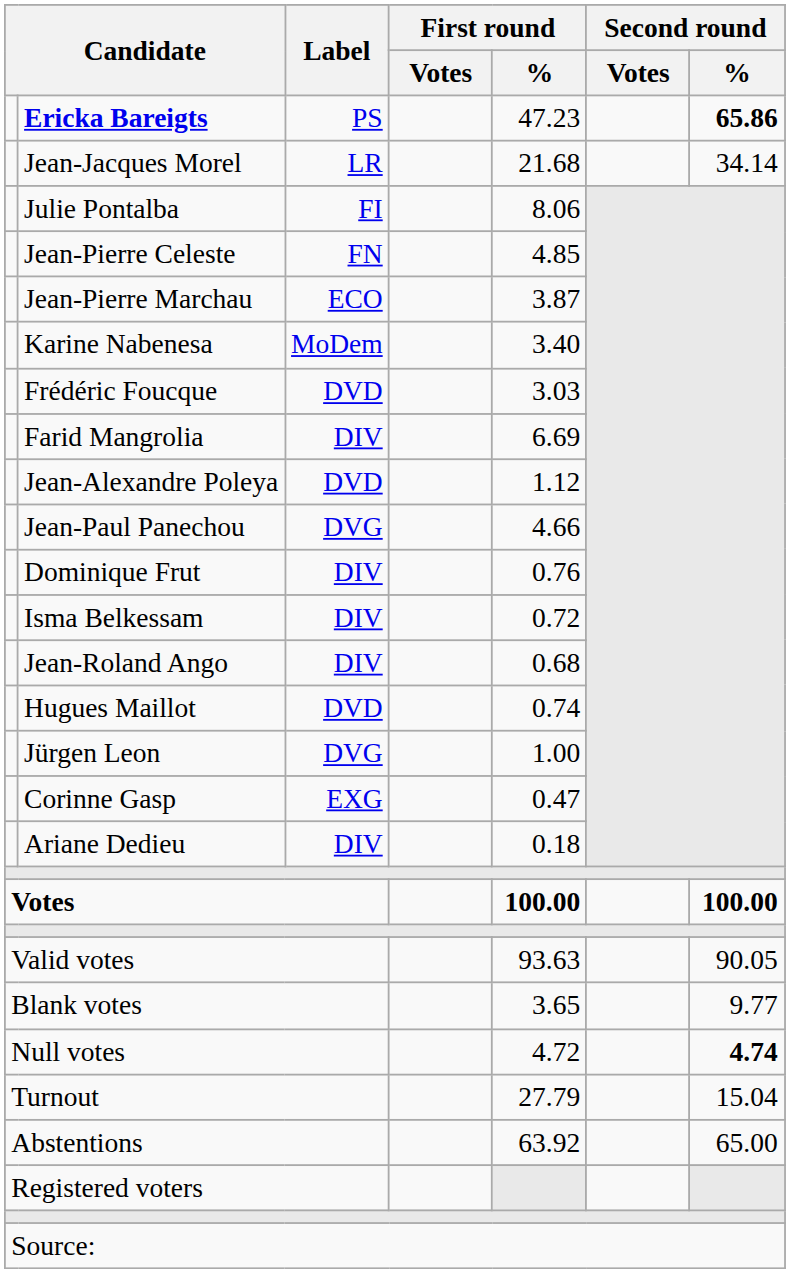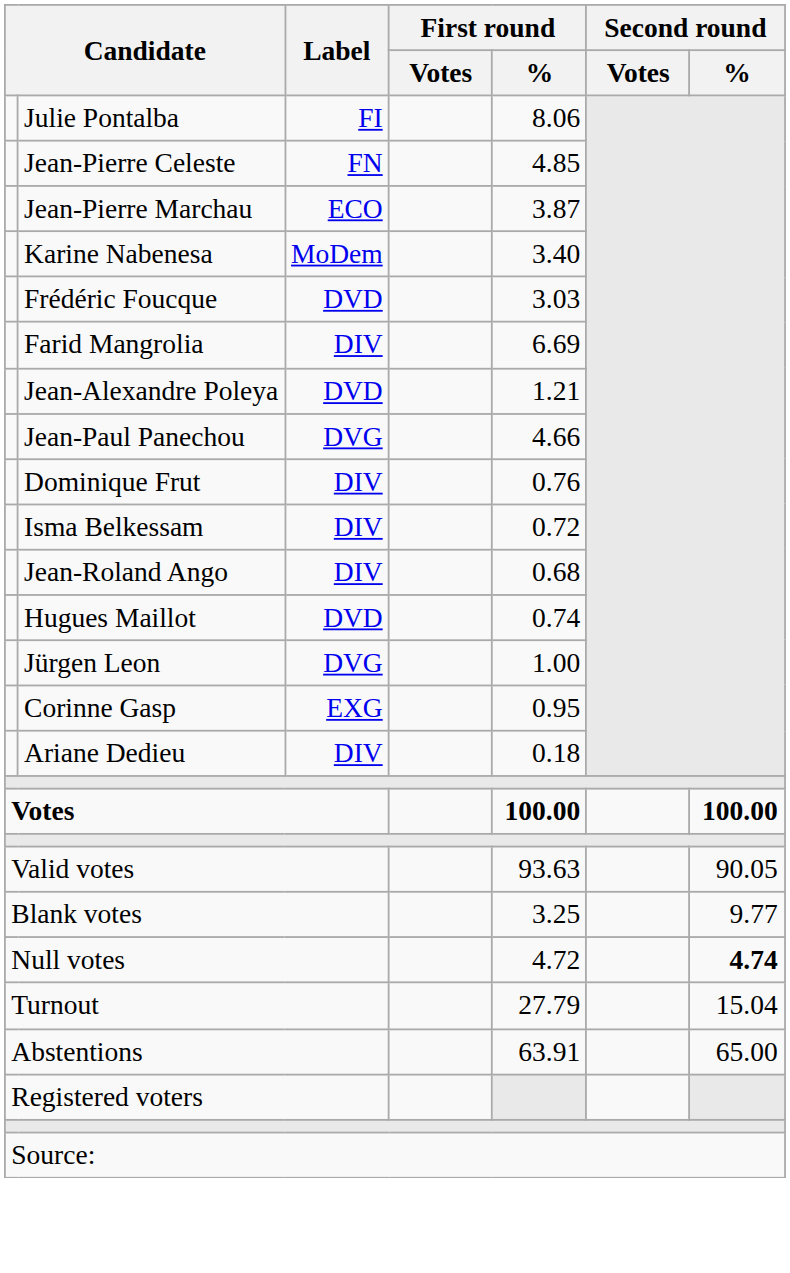- row: (116, 118)
- row: (133, 163)
(556, 481) 1.12 -> (556, 390) 1.21
(556, 798) 0.47 -> (556, 707) 0.95
(556, 1005) 3.65 -> (556, 914) 3.25
(549, 1141) 63.92 -> (549, 1050) 63.91
